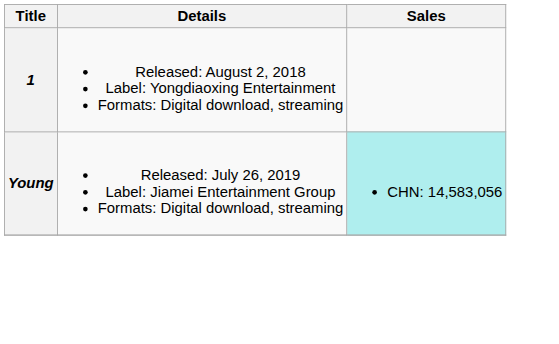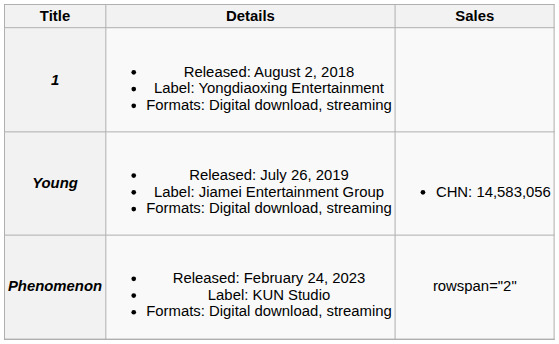(426, 192) paleturquoise background -> (475, 192) no background
+ row: (55, 287)
